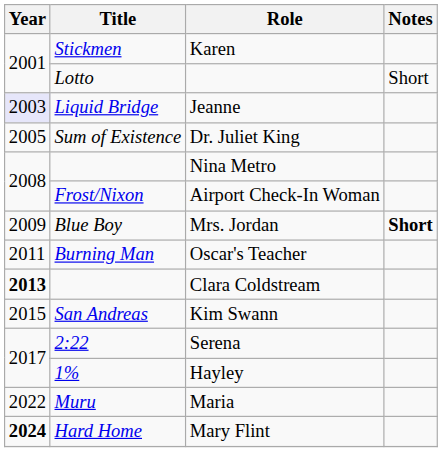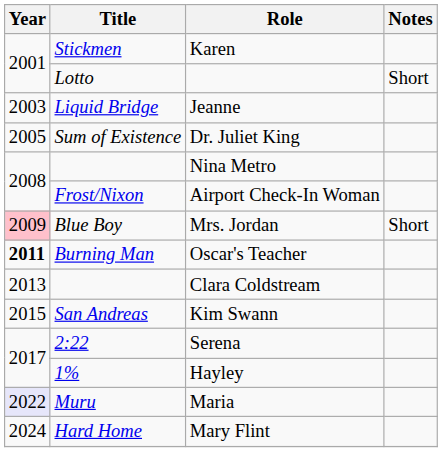(27, 107) lavender background -> (27, 107) no background
(27, 225) no background -> (27, 225) pink background
(411, 225) bold -> (408, 225) normal
(27, 254) normal -> (27, 254) bold
(27, 284) bold -> (27, 284) normal
(27, 401) no background -> (27, 401) lavender background
(27, 431) bold -> (27, 431) normal
